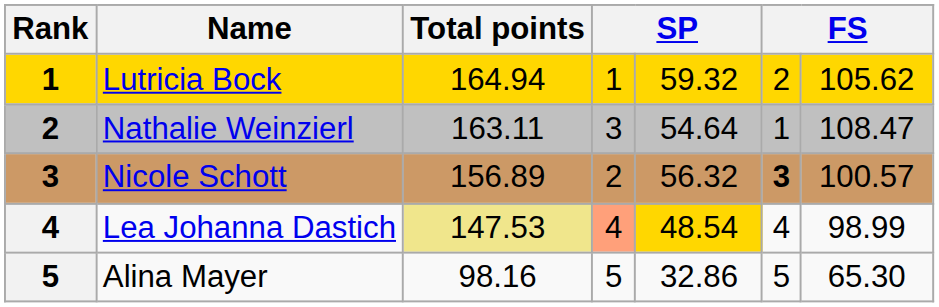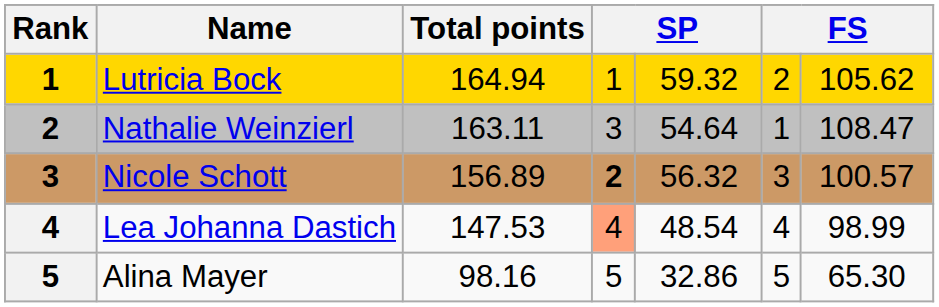(614, 177) normal -> (614, 177) bold
(782, 177) bold -> (782, 177) normal
(498, 227) khaki background -> (498, 227) no background
(699, 227) gold background -> (699, 227) no background
